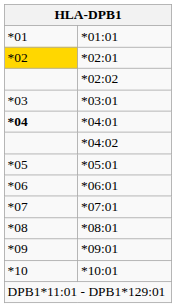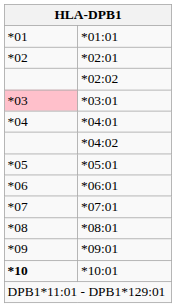(18, 57) gold background -> (18, 57) no background
(18, 100) no background -> (18, 100) pink background
(18, 121) bold -> (18, 121) normal
(18, 270) normal -> (18, 270) bold
